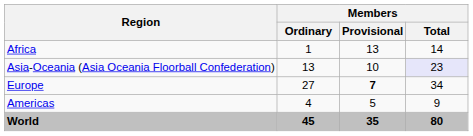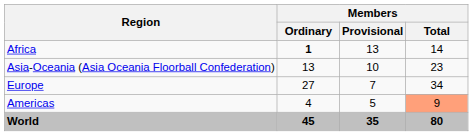(308, 49) normal -> (308, 49) bold
(437, 67) lavender background -> (437, 67) no background
(373, 85) bold -> (373, 85) normal
(437, 103) no background -> (437, 103) lightsalmon background
